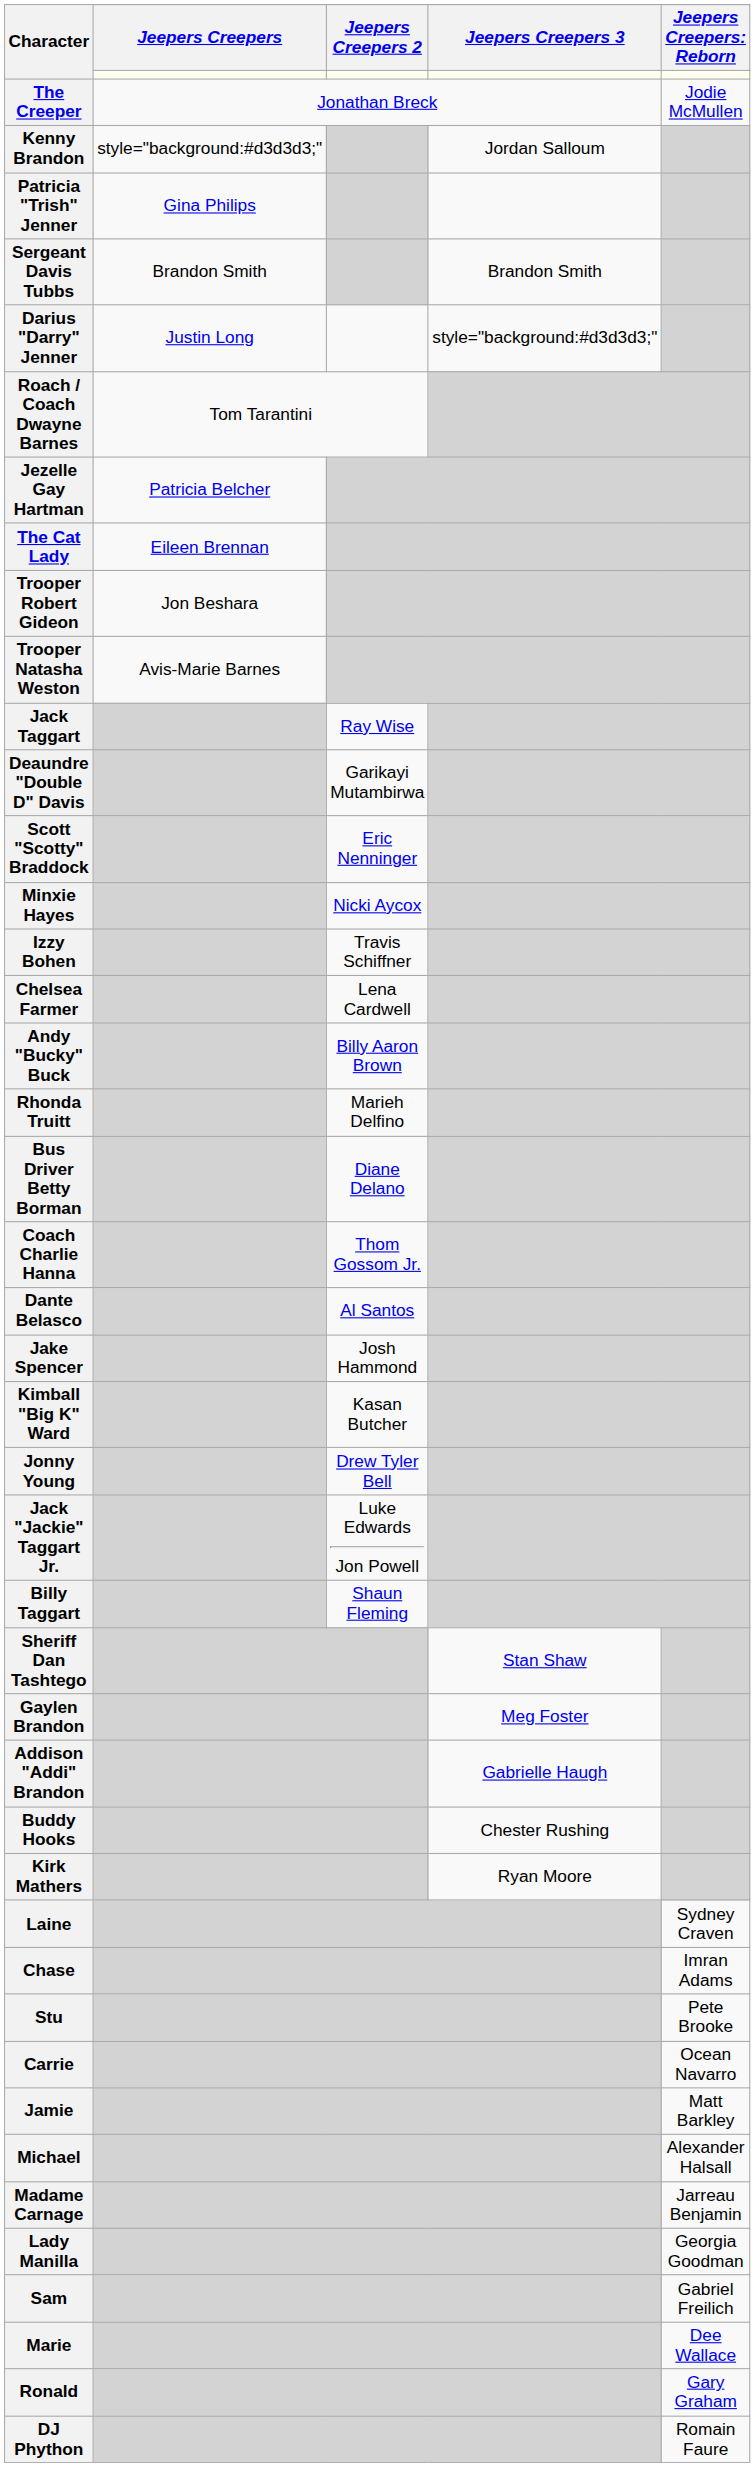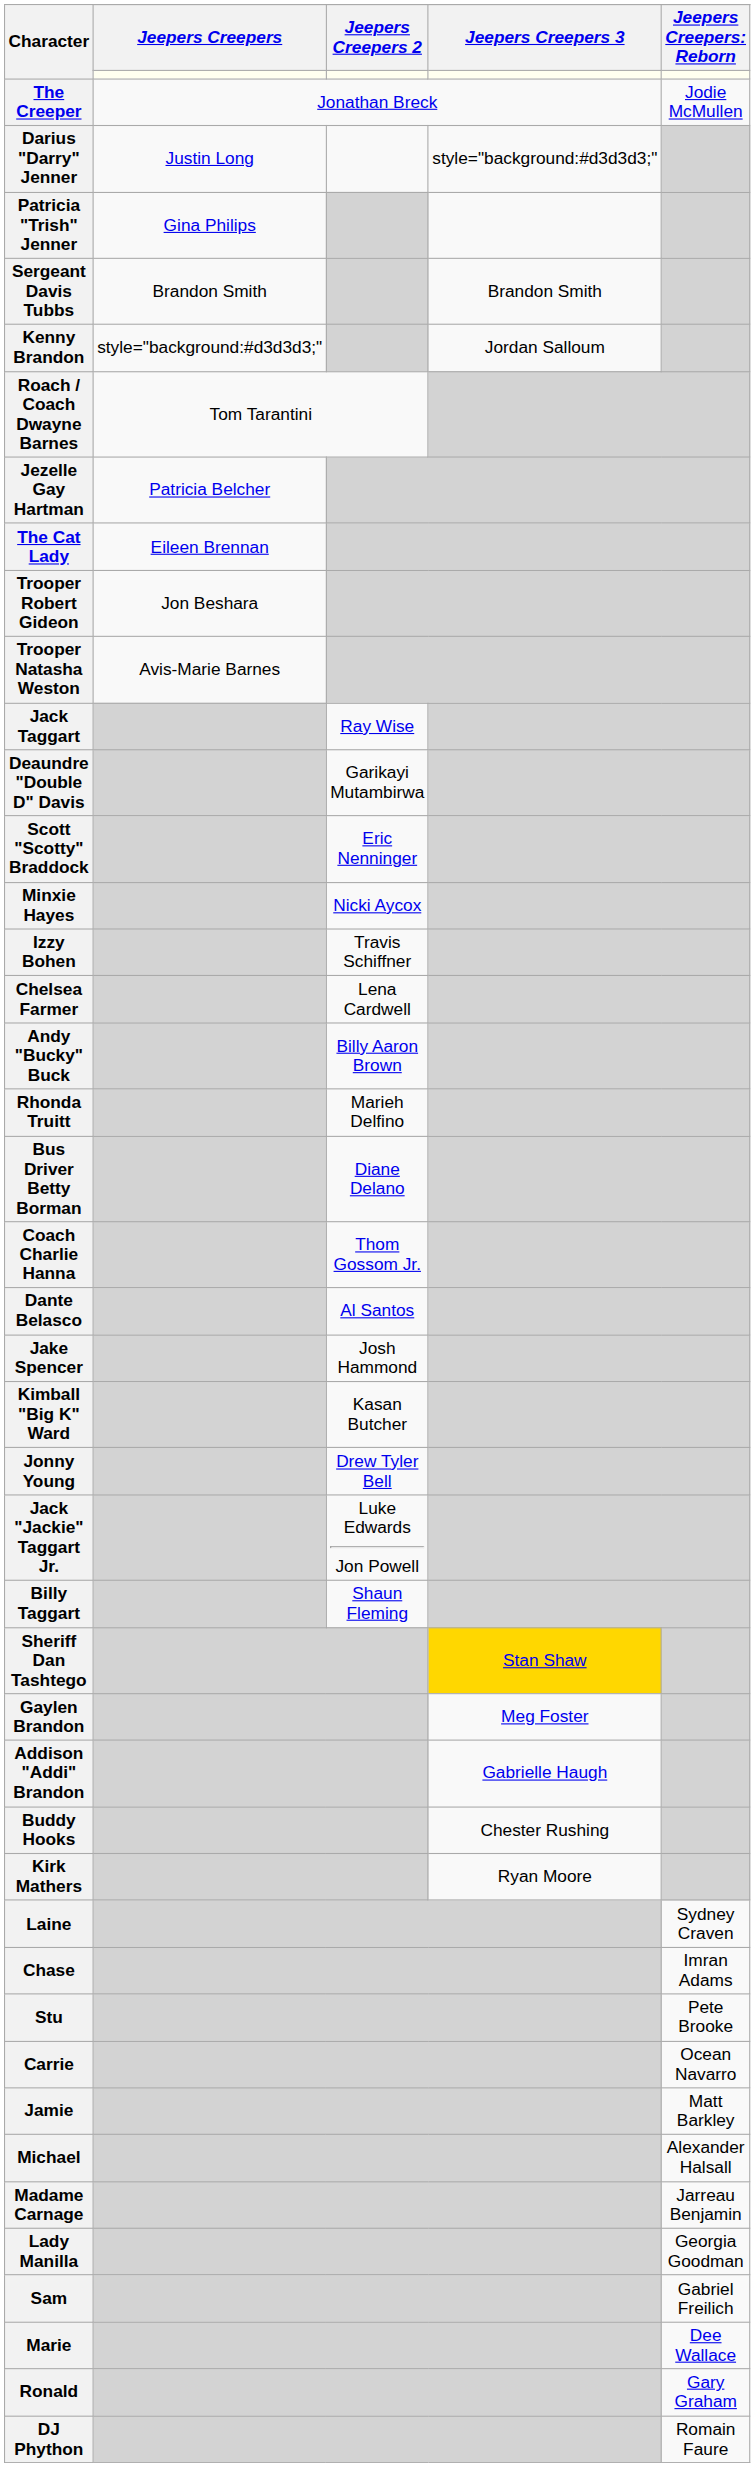rows swapped: (49, 338) <-> (49, 149)
(545, 1660) no background -> (545, 1660) gold background
